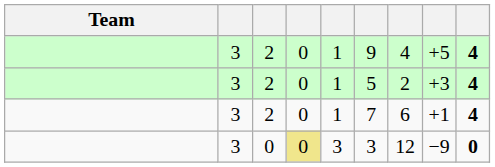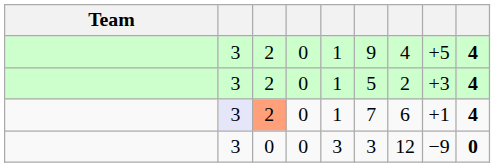(235, 114) no background -> (235, 114) lavender background
(269, 114) no background -> (269, 114) lightsalmon background
(303, 146) khaki background -> (303, 146) no background
